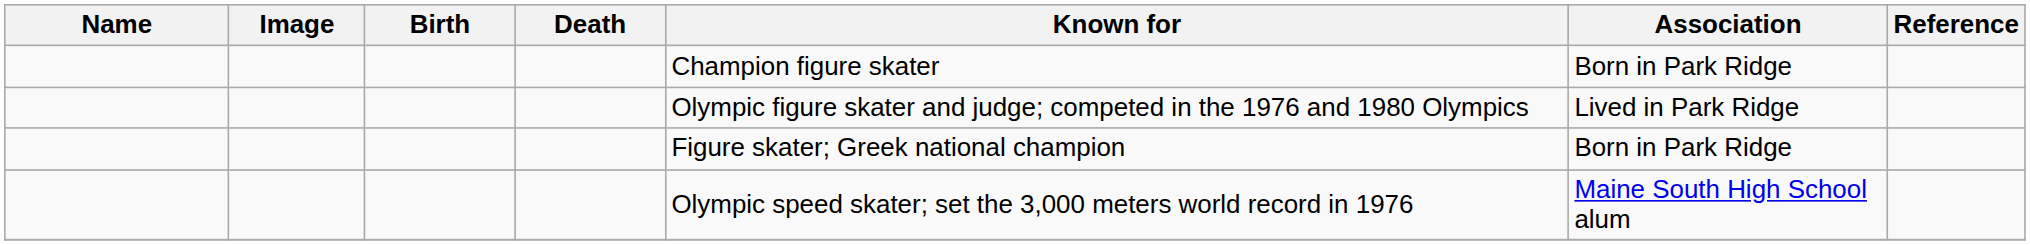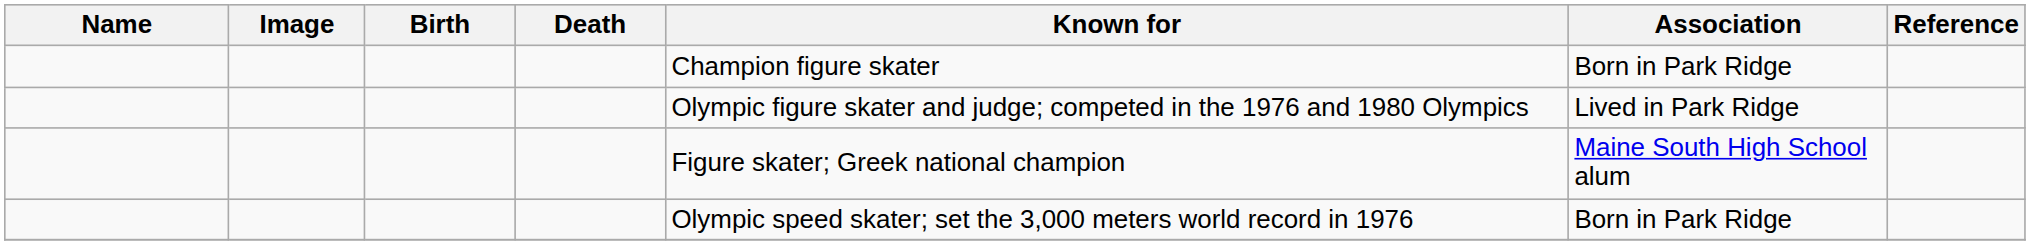(1683, 148) Born in Park Ridge -> (1721, 162) Maine South High School alum
(1721, 204) Maine South High School alum -> (1683, 218) Born in Park Ridge
